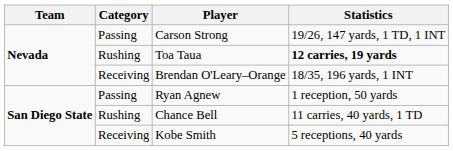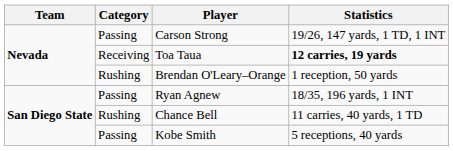(119, 55) Rushing -> (124, 55) Receiving
(124, 75) Receiving -> (119, 75) Rushing
(352, 75) 18/35, 196 yards, 1 INT -> (344, 75) 1 reception, 50 yards
(344, 95) 1 reception, 50 yards -> (352, 95) 18/35, 196 yards, 1 INT
(124, 135) Receiving -> (117, 135) Passing
